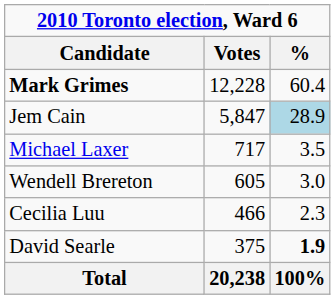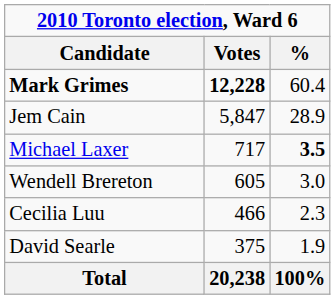(237, 85) normal -> (237, 85) bold
(307, 117) lightblue background -> (307, 117) no background
(313, 149) normal -> (313, 149) bold
(313, 246) bold -> (313, 246) normal
